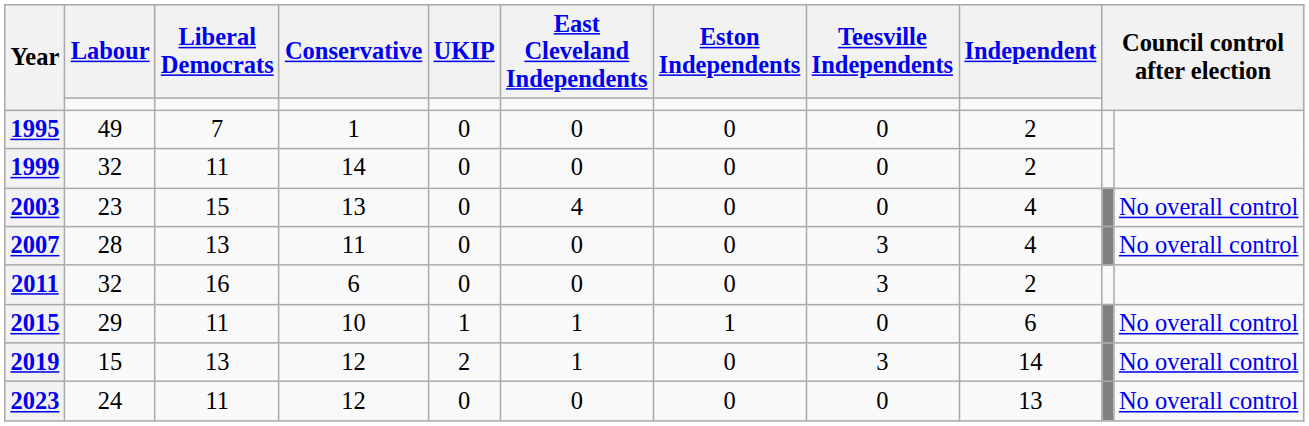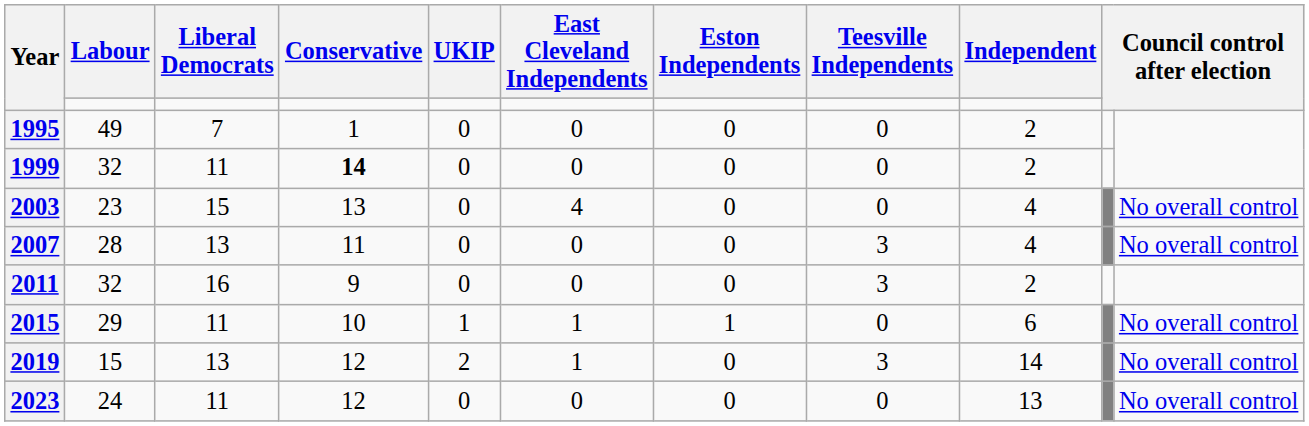(354, 167) normal -> (354, 167) bold
(354, 284) 6 -> (354, 284) 9
